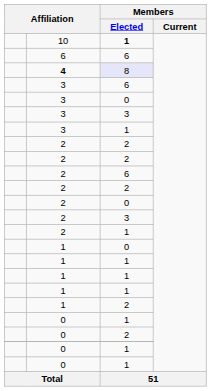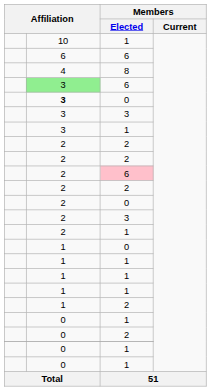(127, 41) bold -> (127, 41) normal
(63, 71) bold -> (63, 71) normal
(127, 71) lavender background -> (127, 71) no background
(63, 85) no background -> (63, 85) lightgreen background
(63, 100) normal -> (63, 100) bold
(127, 173) no background -> (127, 173) pink background
